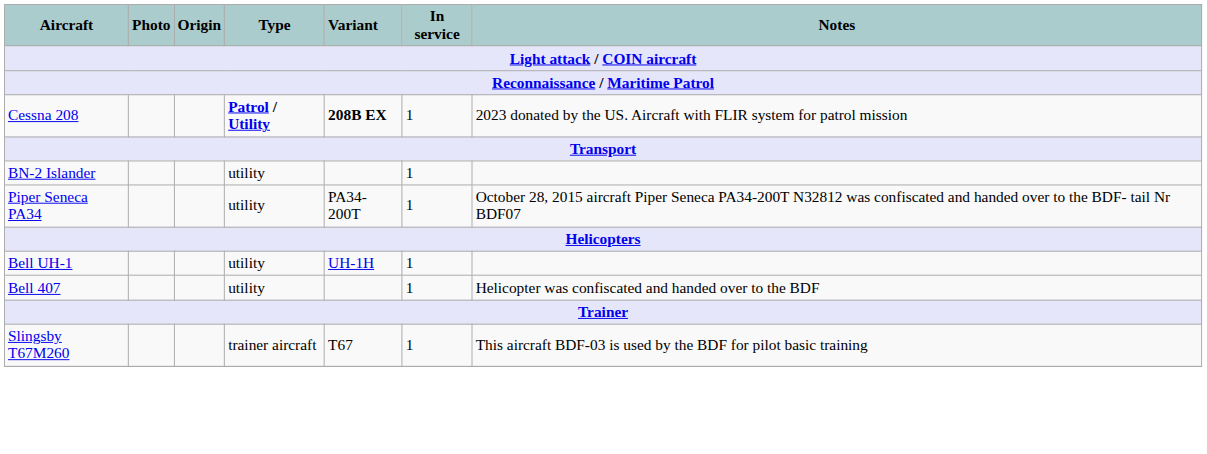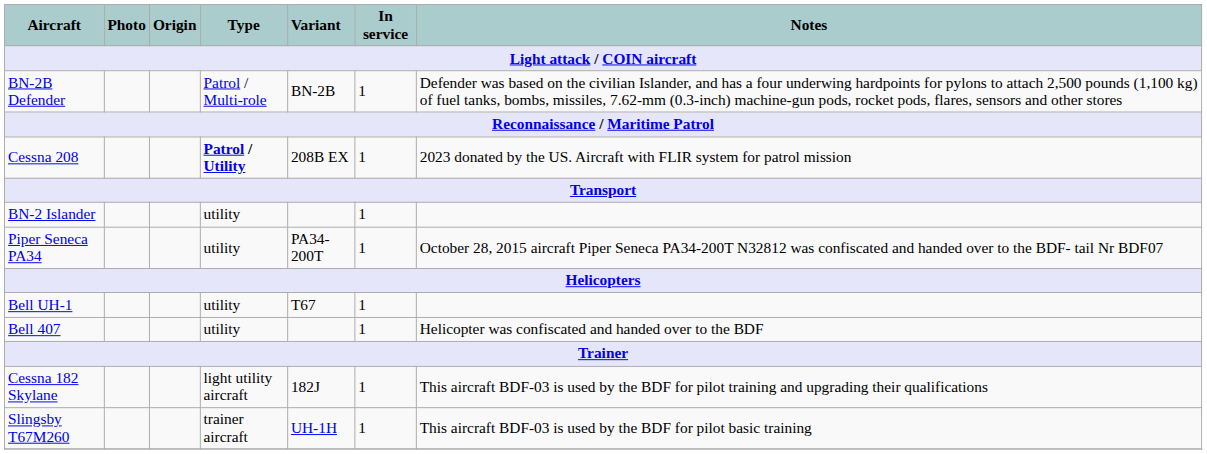+ row: (37, 91)
(357, 115) bold -> (320, 157) normal
(351, 263) UH-1H -> (303, 305) T67
+ row: (43, 386)
(340, 345) T67 -> (314, 428) UH-1H
